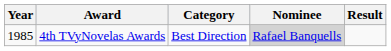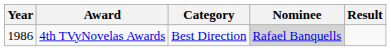(20, 35) 1985 -> (20, 35) 1986
